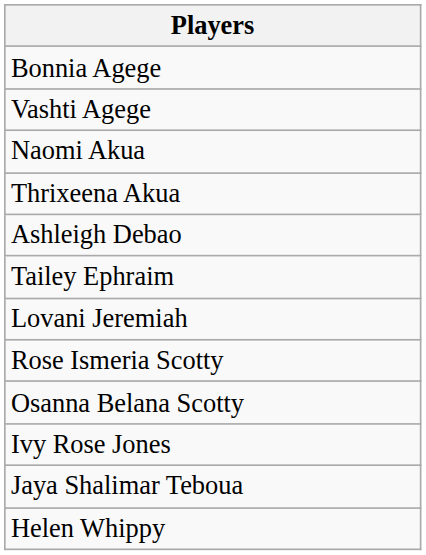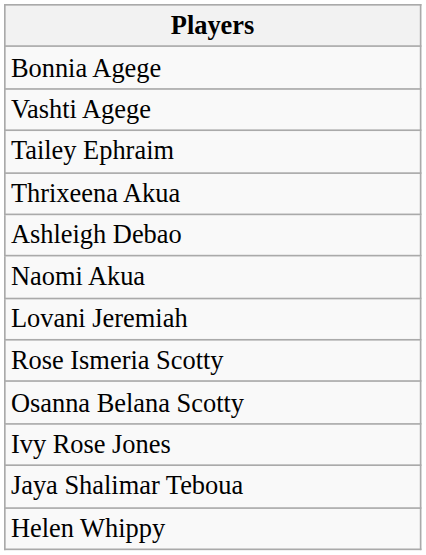(78, 151) Naomi Akua -> (92, 151) Tailey Ephraim
(92, 276) Tailey Ephraim -> (78, 276) Naomi Akua
